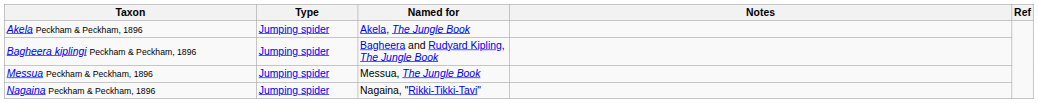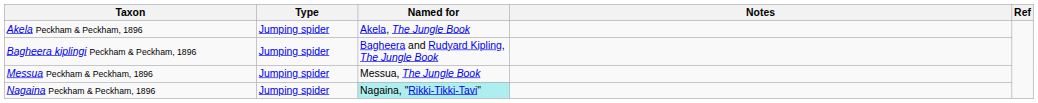(421, 90) no background -> (421, 90) paleturquoise background
